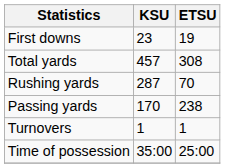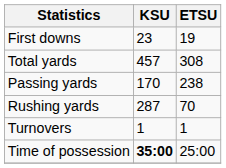rows swapped: (53, 83) <-> (52, 106)
(154, 151) normal -> (155, 151) bold
